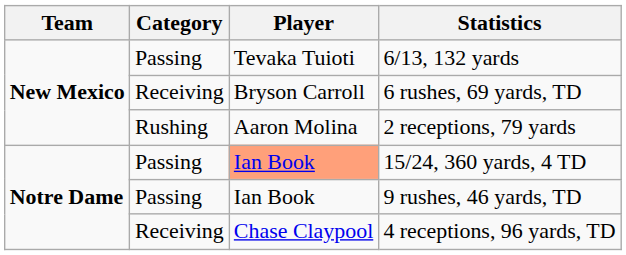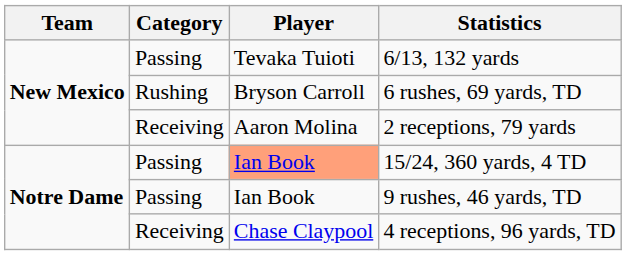(179, 92) Receiving -> (171, 92) Rushing
(171, 127) Rushing -> (179, 127) Receiving
